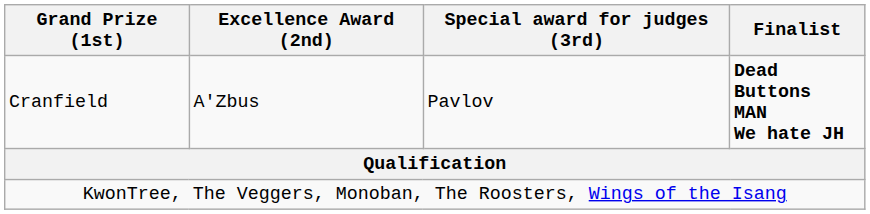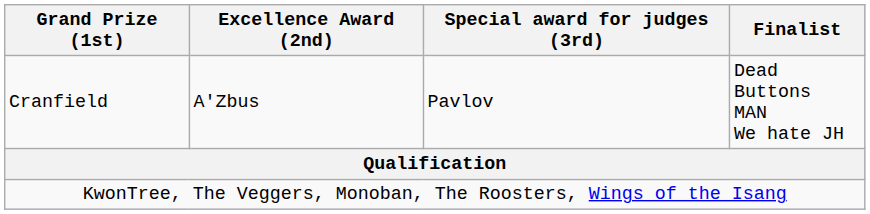(789, 102) bold -> (789, 102) normal
